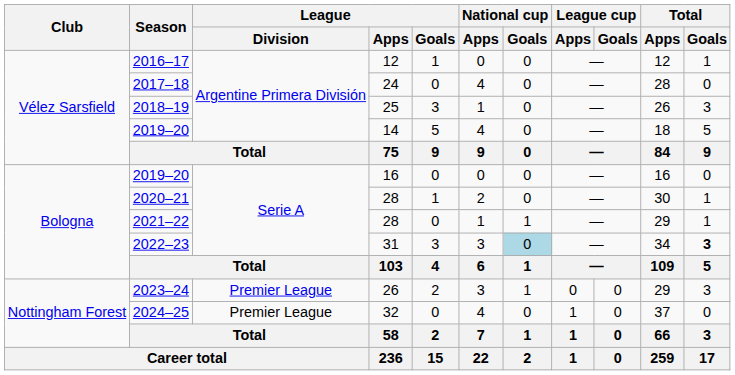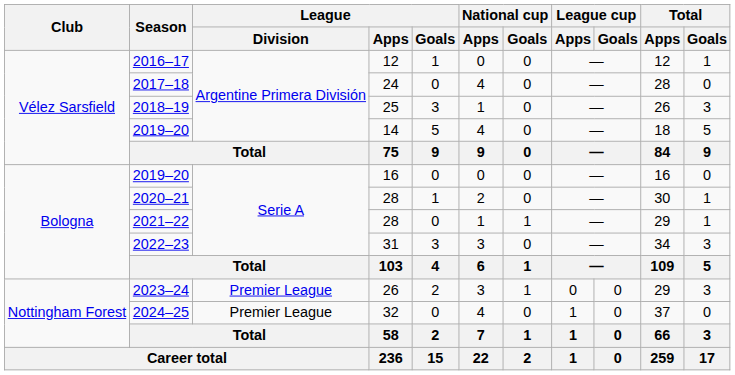(527, 244) lightblue background -> (527, 244) no background
(707, 244) bold -> (707, 244) normal
